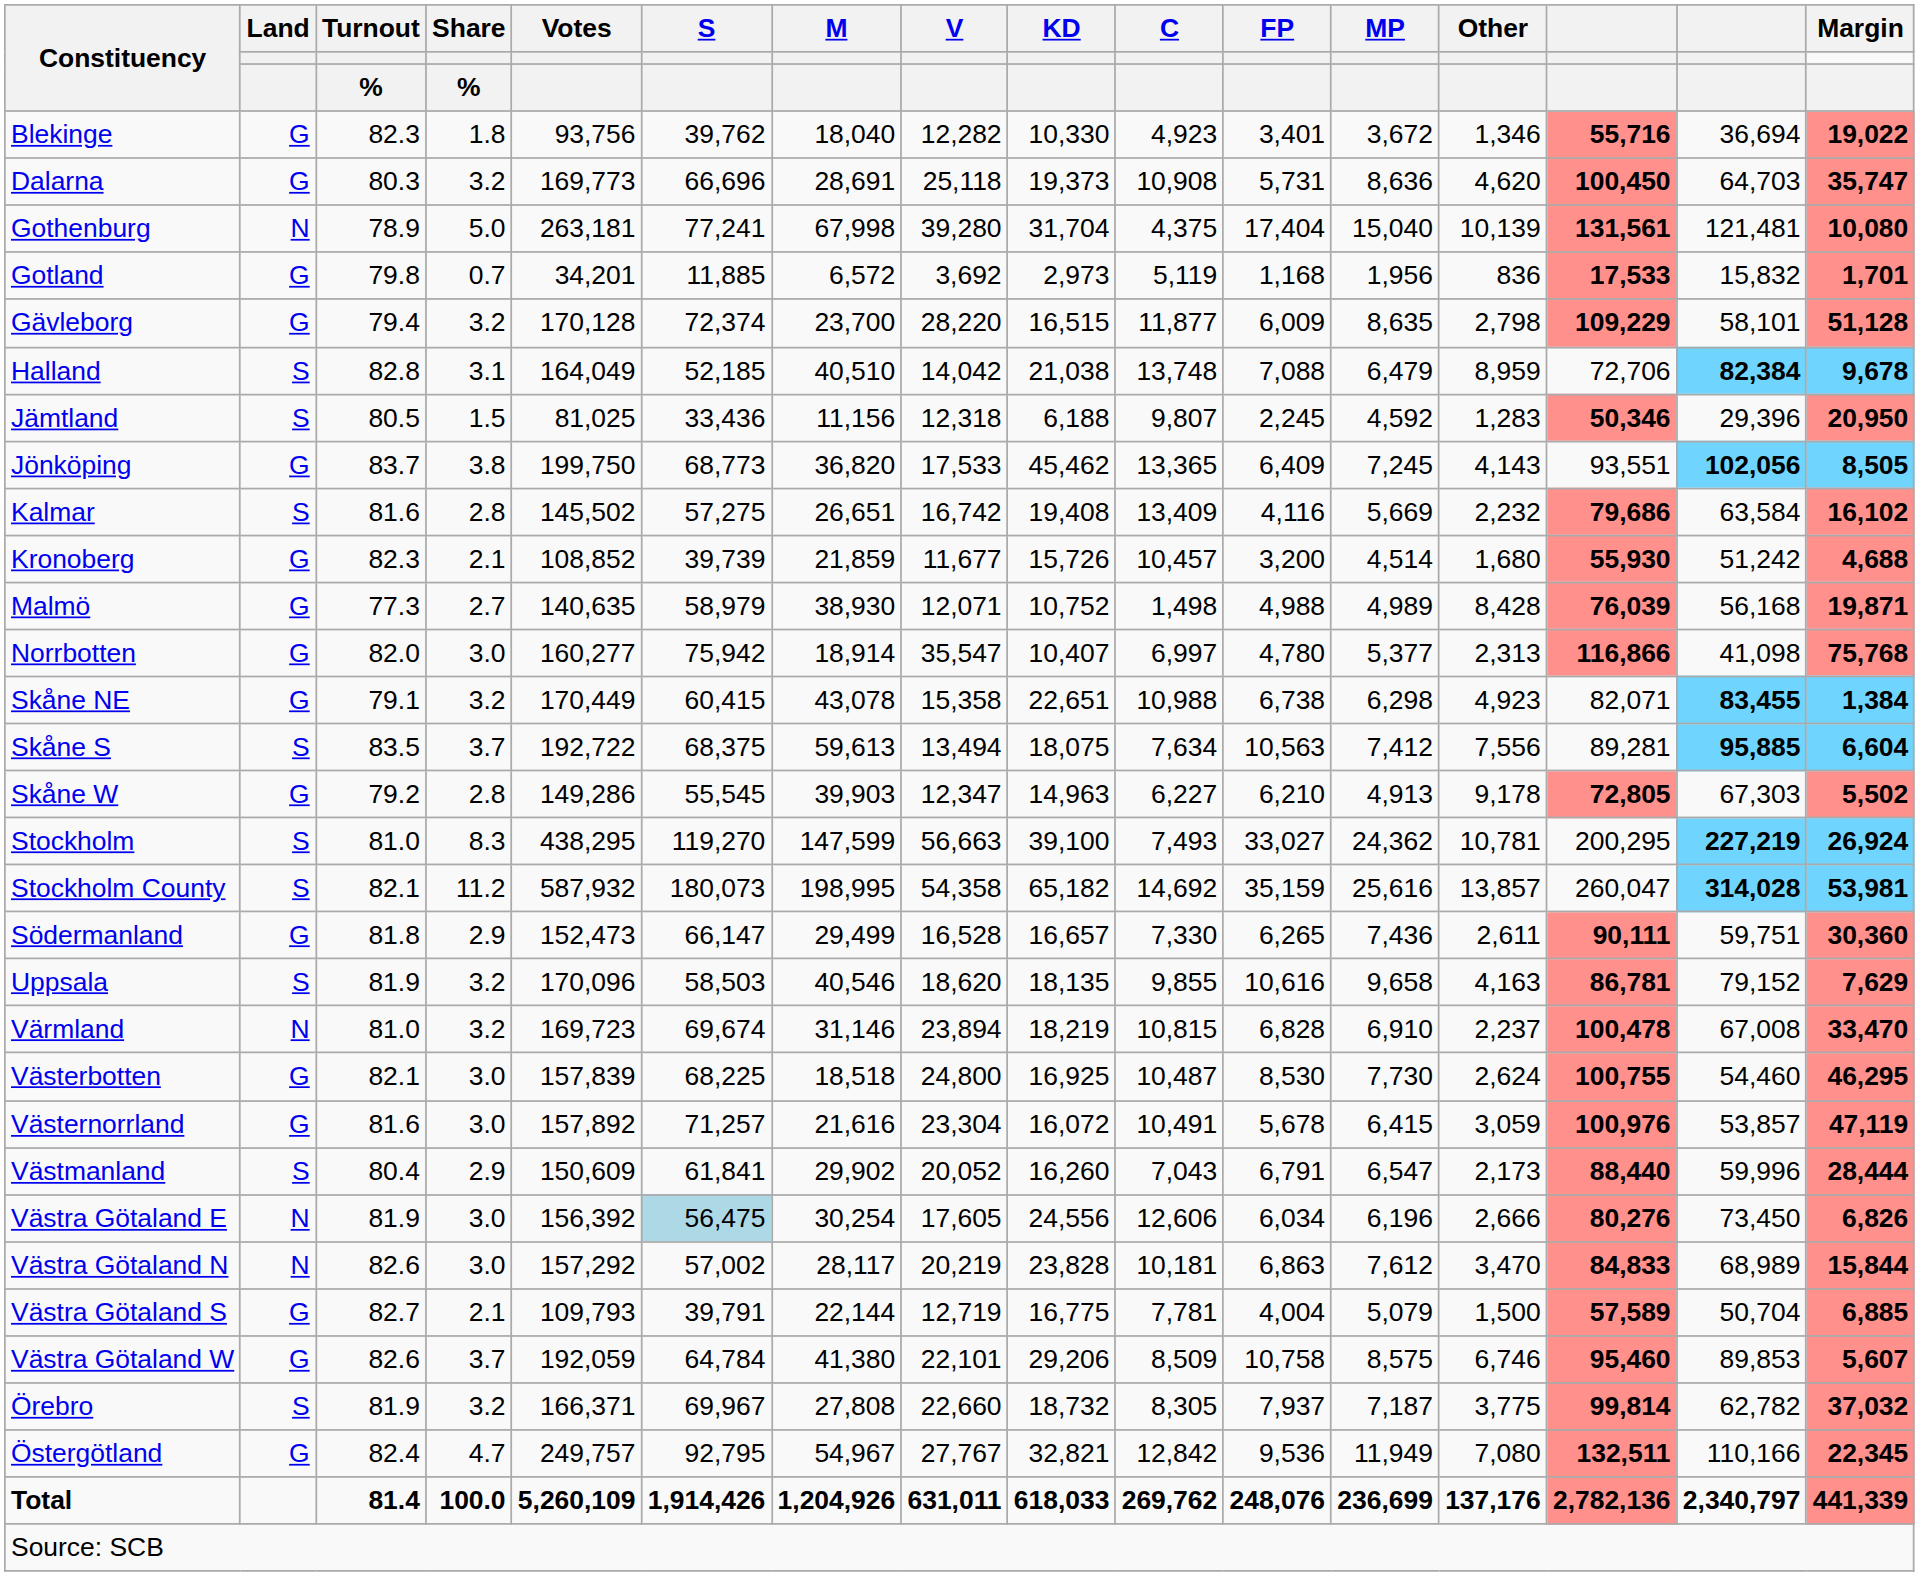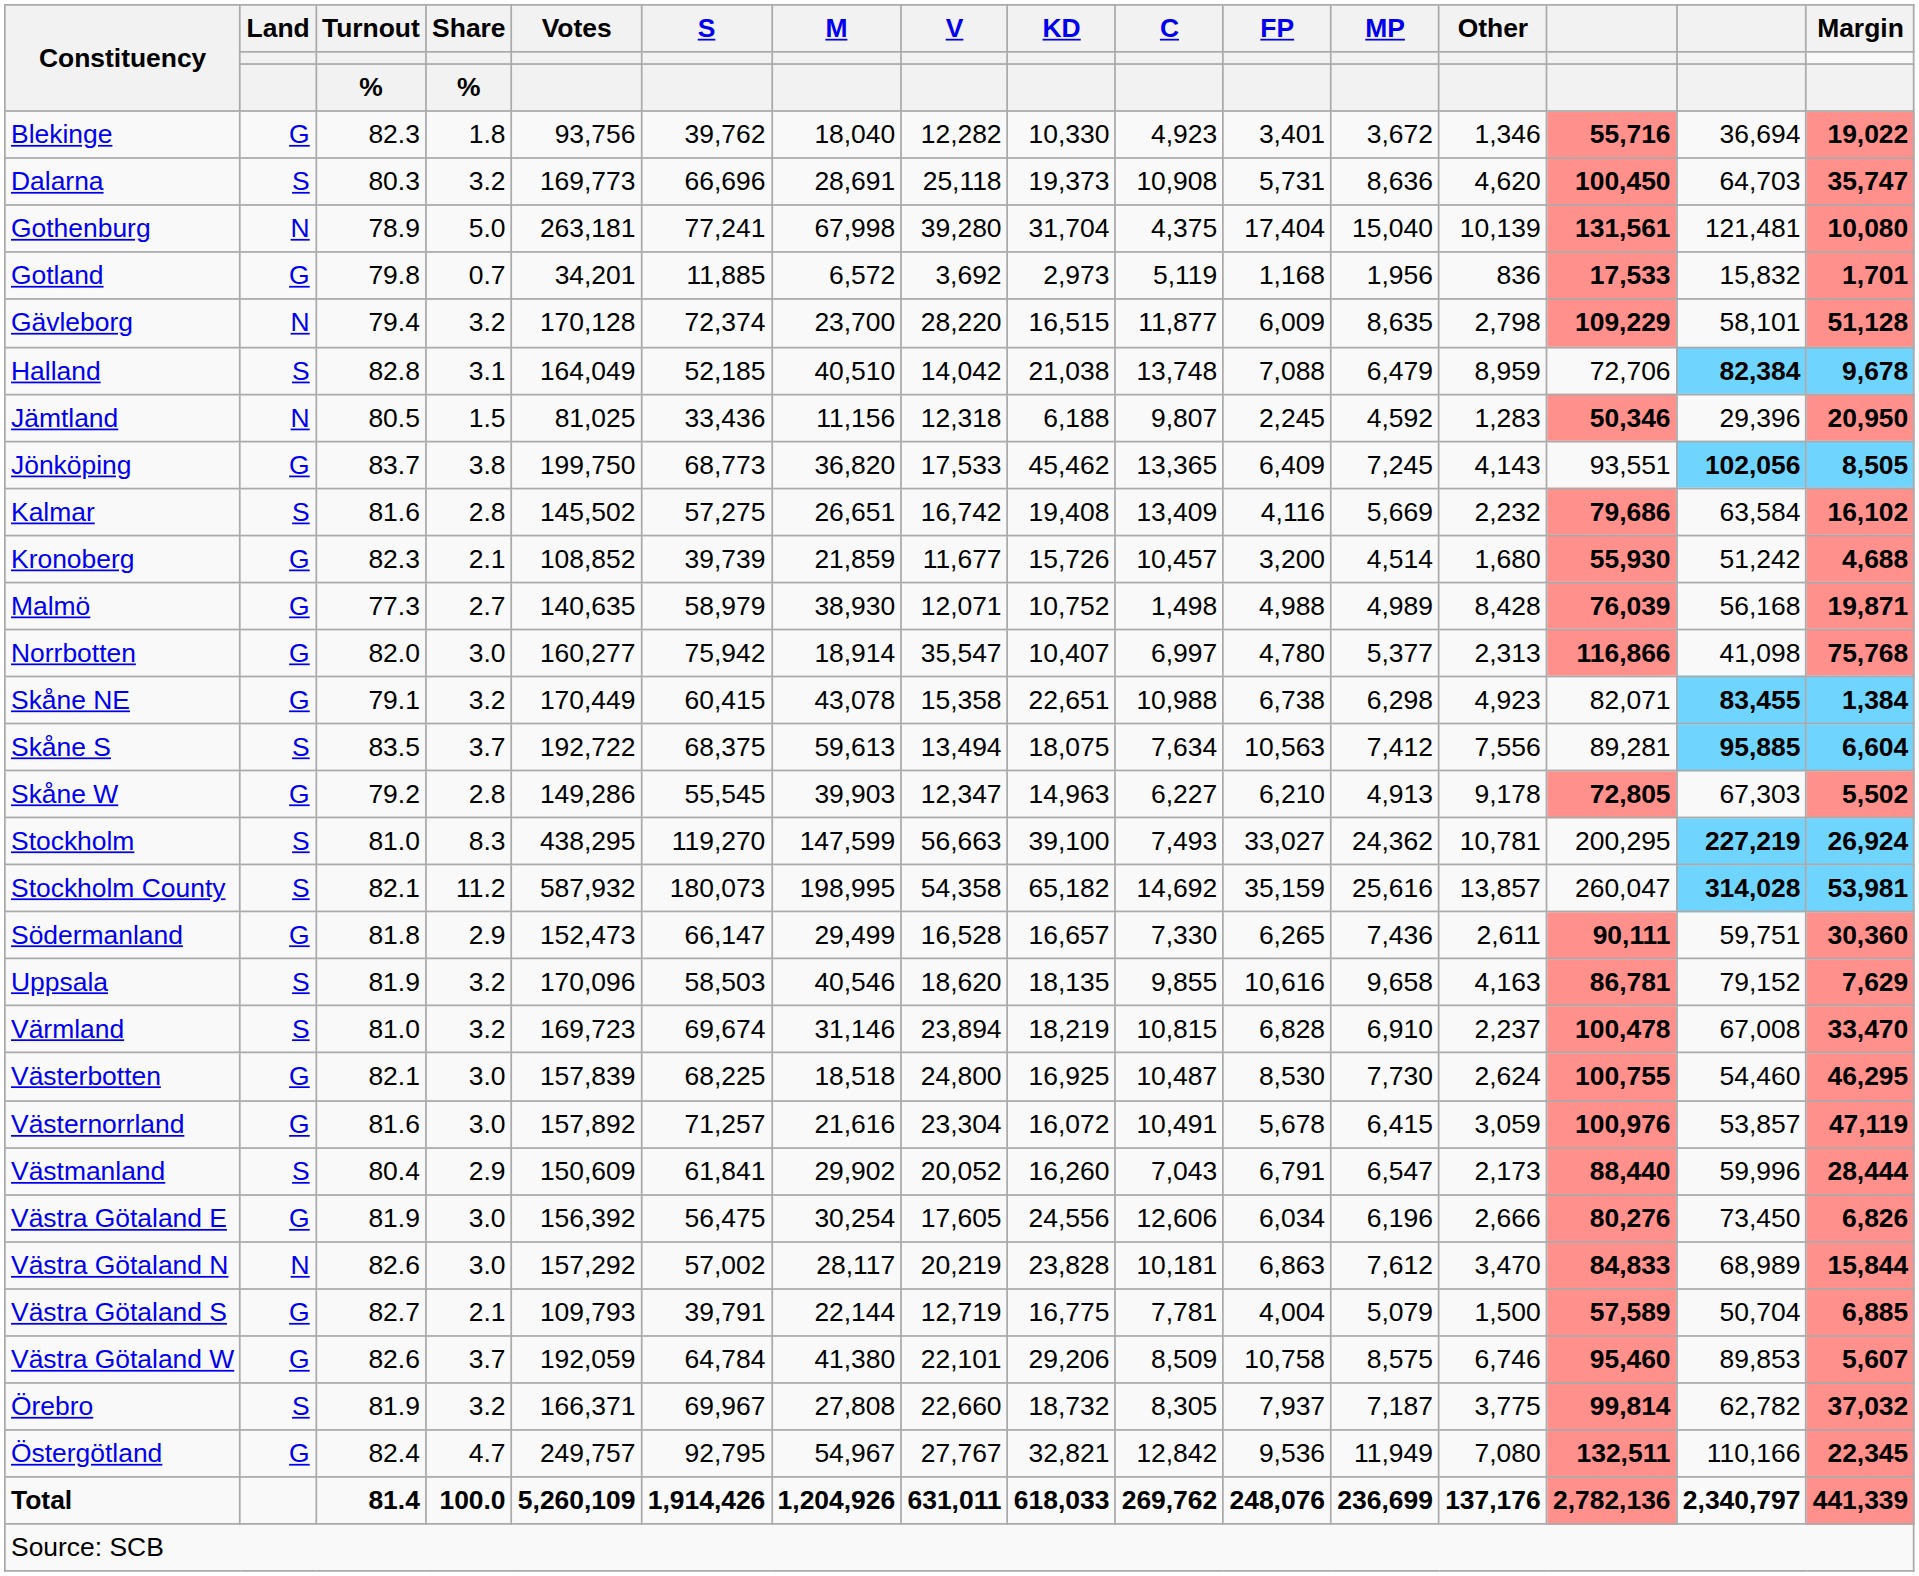(299, 181) G -> (301, 181) S
(299, 323) G -> (300, 323) N
(301, 417) S -> (300, 417) N
(300, 1029) N -> (301, 1029) S
(300, 1217) N -> (299, 1217) G
(725, 1217) lightblue background -> (725, 1217) no background
